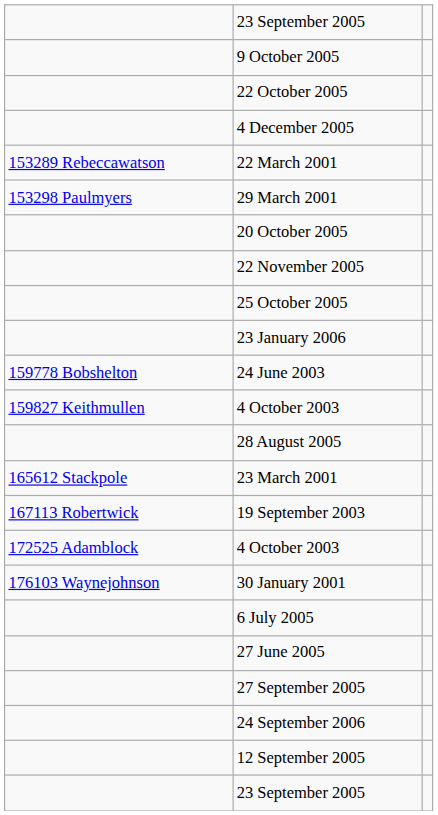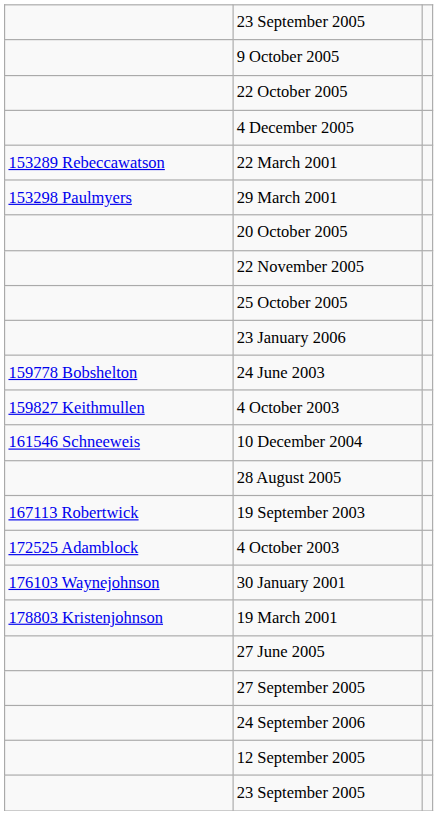+ row: (74, 442)
- row: (68, 477)
- row: (119, 618)
+ row: (86, 617)
